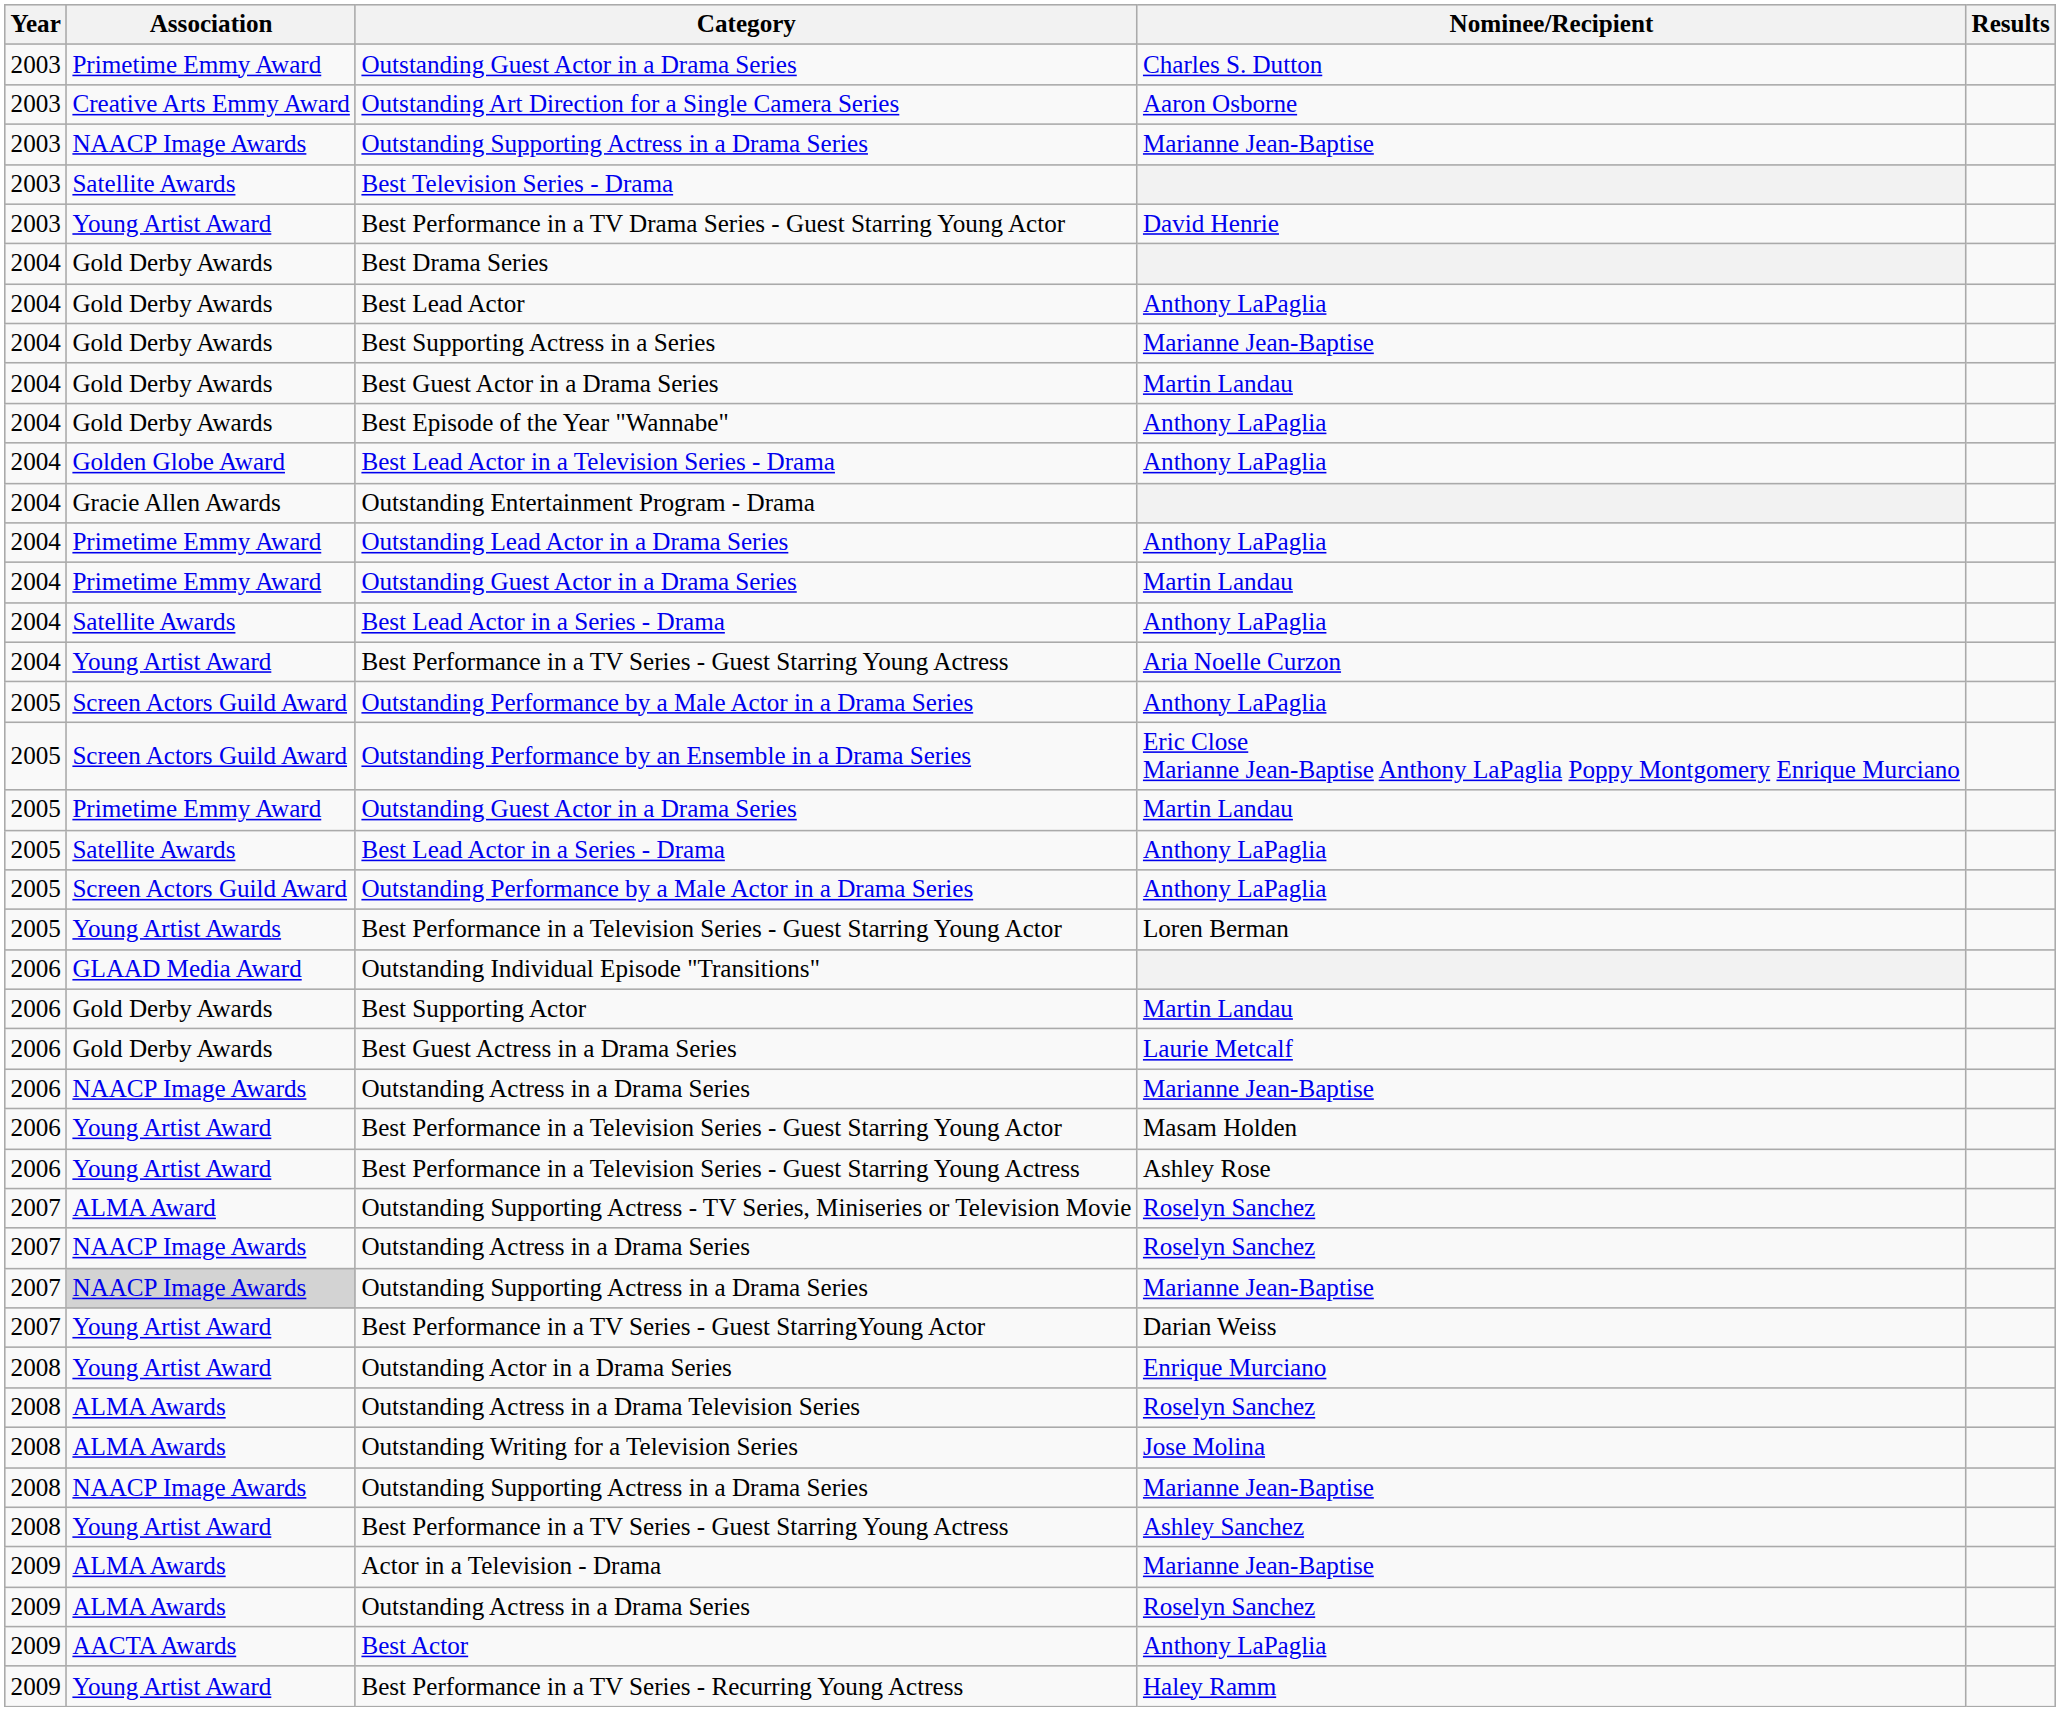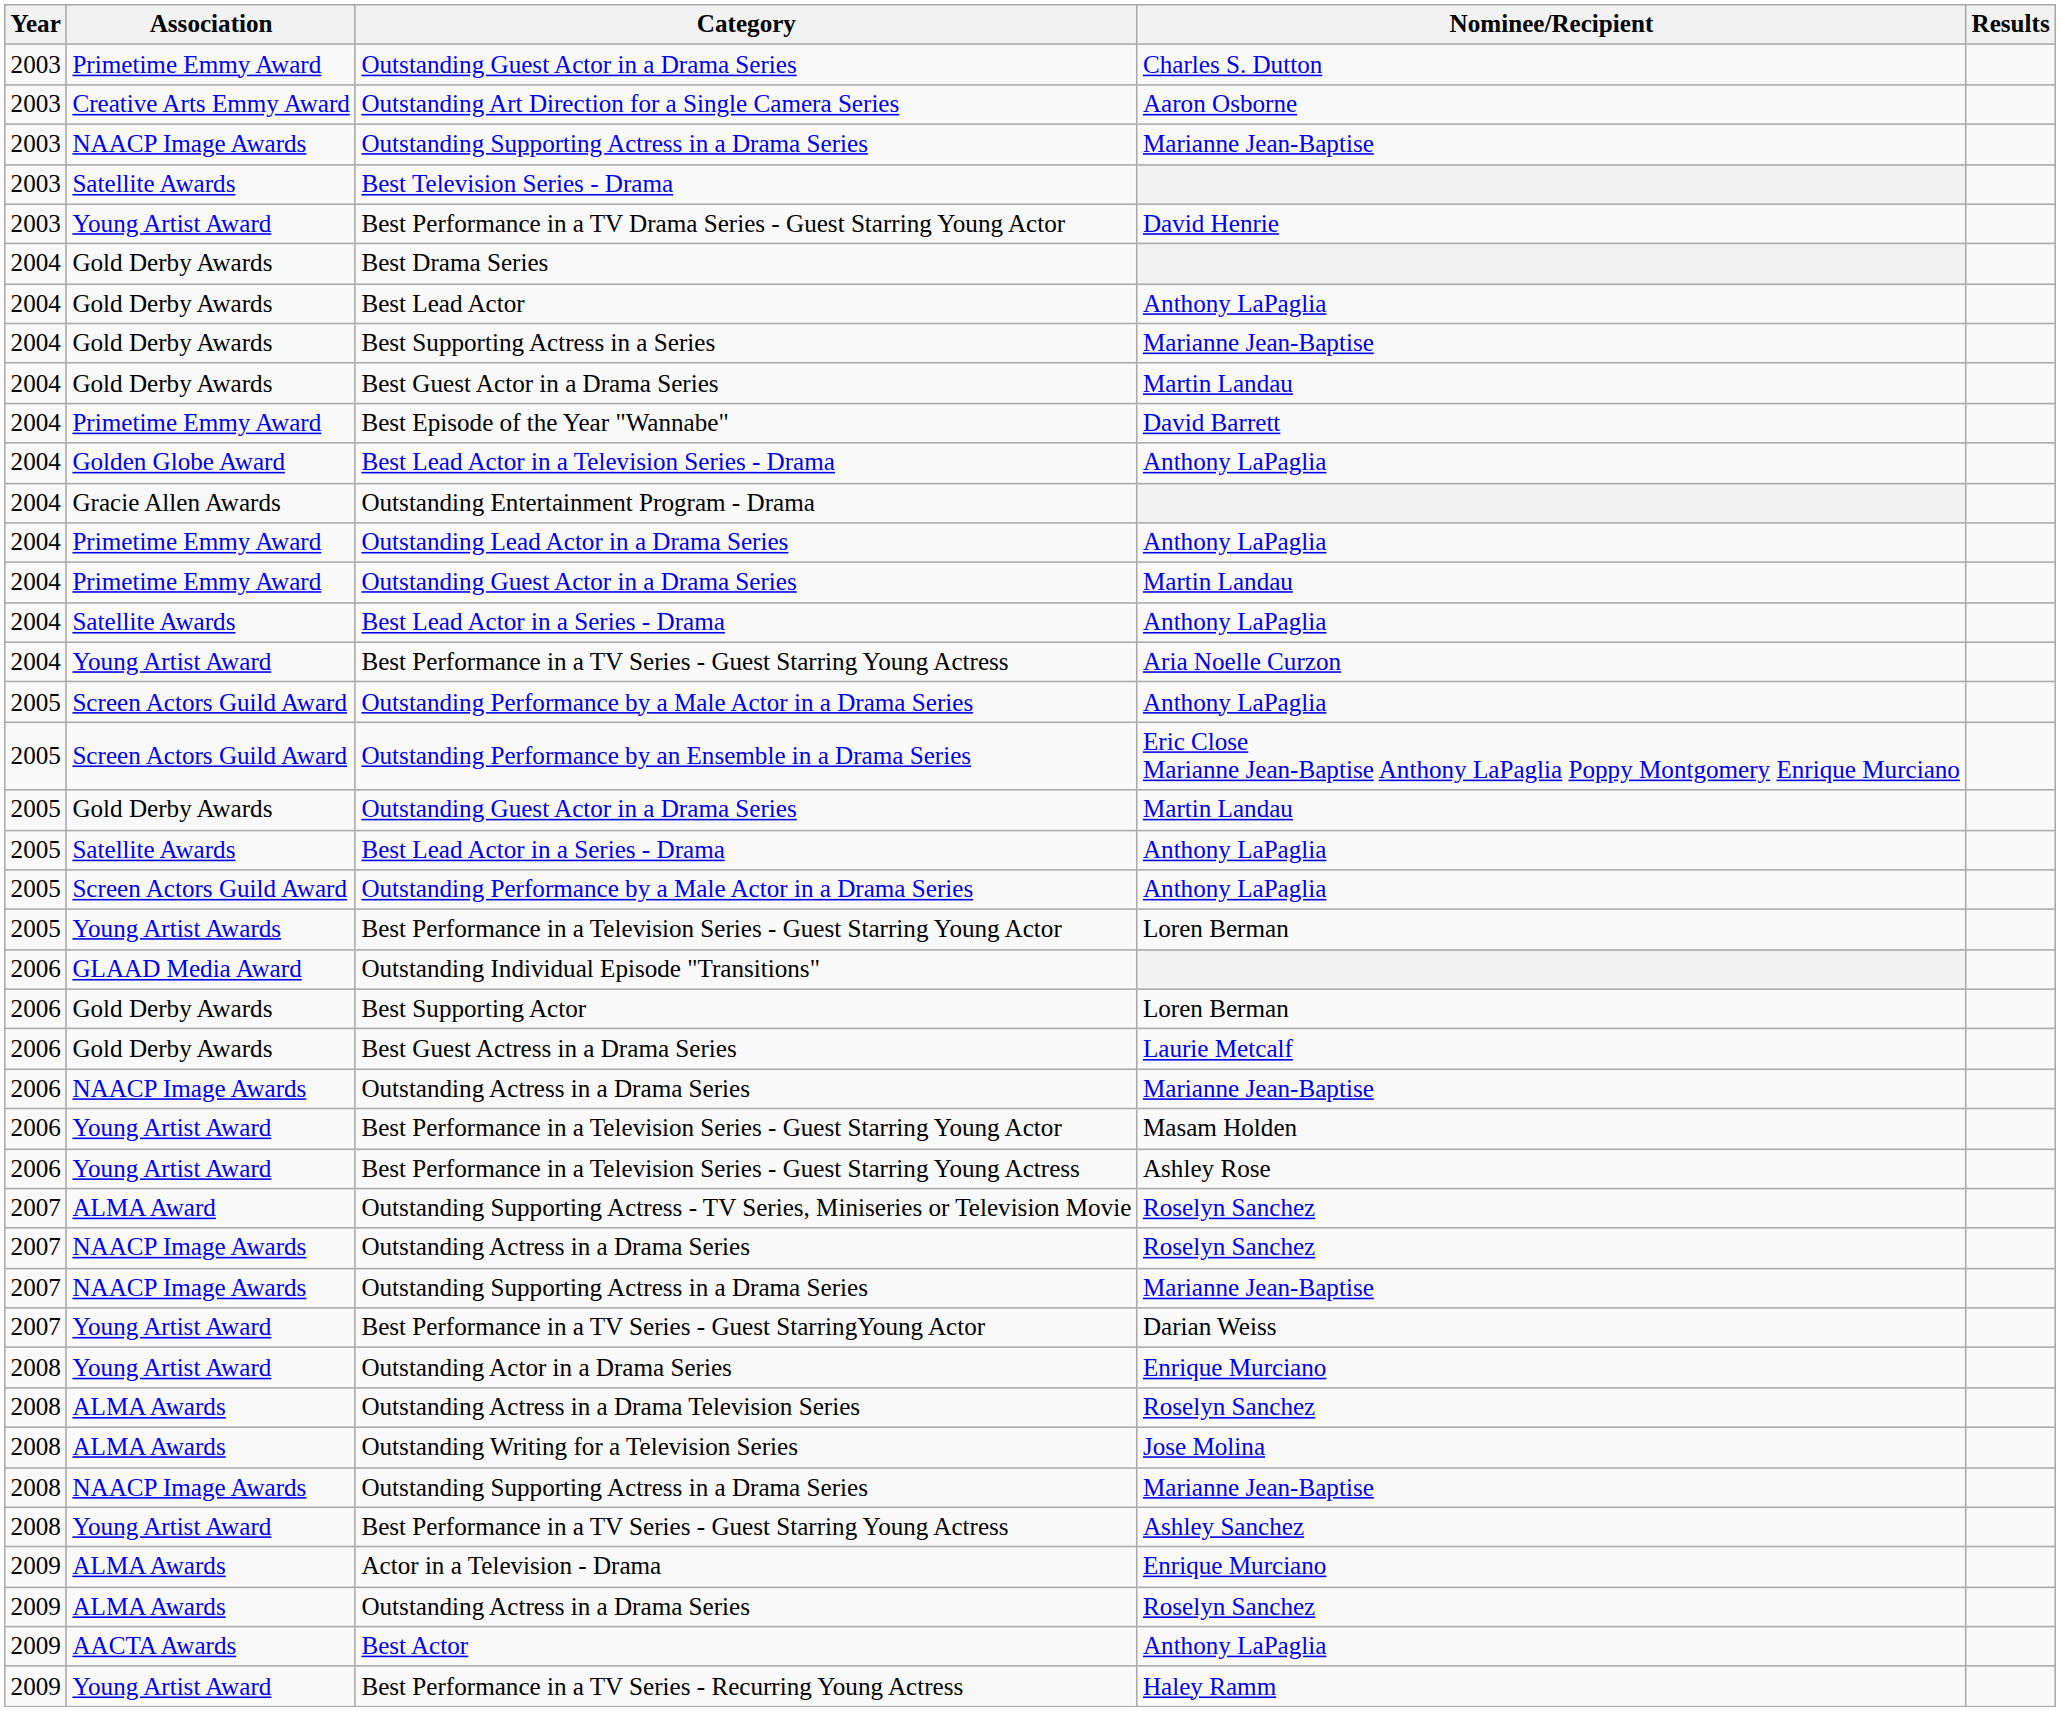(172, 422) Gold Derby Awards -> (197, 422) Primetime Emmy Award
(1235, 422) Anthony LaPaglia -> (1212, 422) David Barrett
(197, 809) Primetime Emmy Award -> (172, 809) Gold Derby Awards
(1218, 1008) Martin Landau -> (1216, 1008) Loren Berman
(189, 1287) lightgrey background -> (189, 1287) no background
(1258, 1566) Marianne Jean-Baptise -> (1235, 1566) Enrique Murciano
